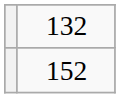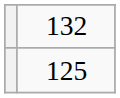(67, 69) 152 -> (67, 69) 125
